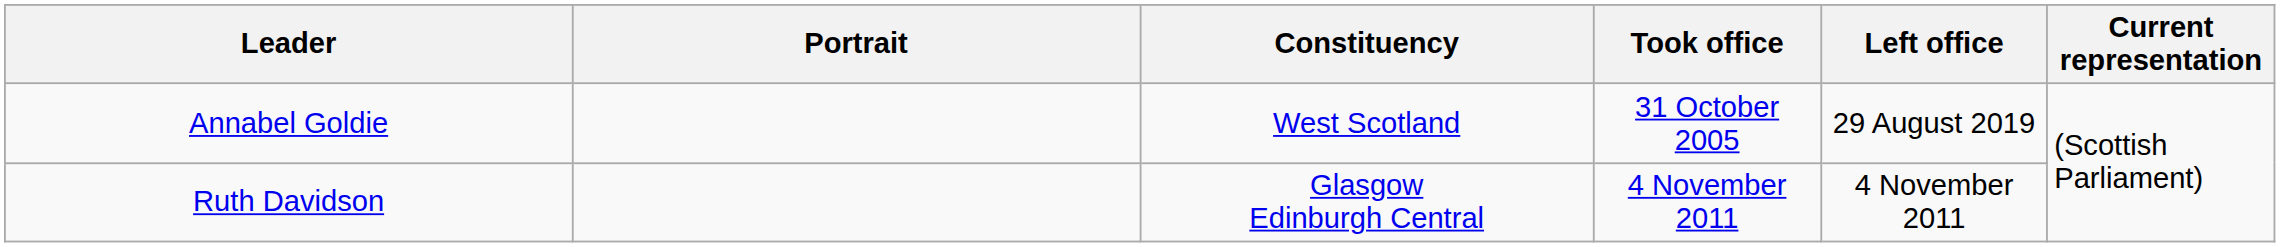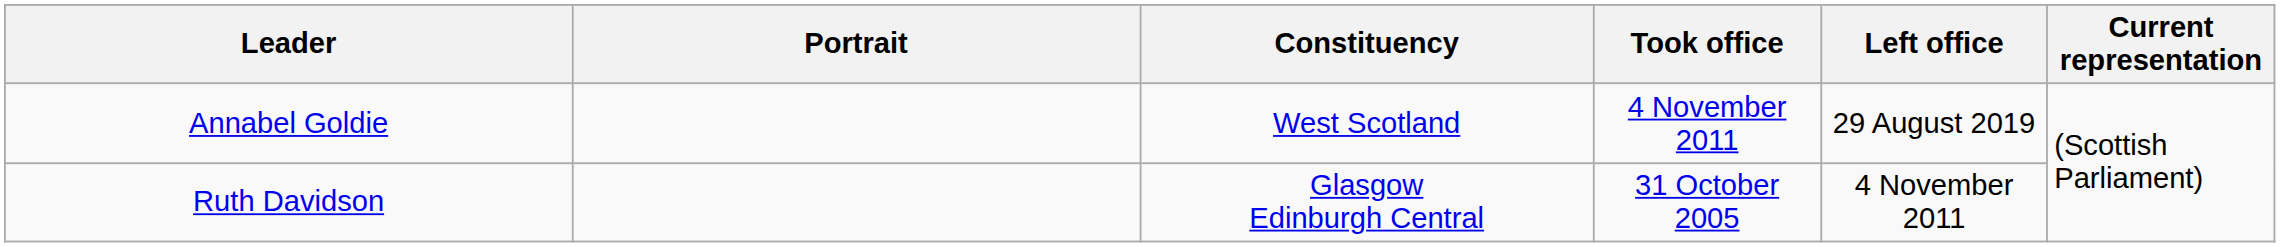(1707, 122) 31 October 2005 -> (1707, 122) 4 November 2011
(1707, 201) 4 November 2011 -> (1707, 201) 31 October 2005
